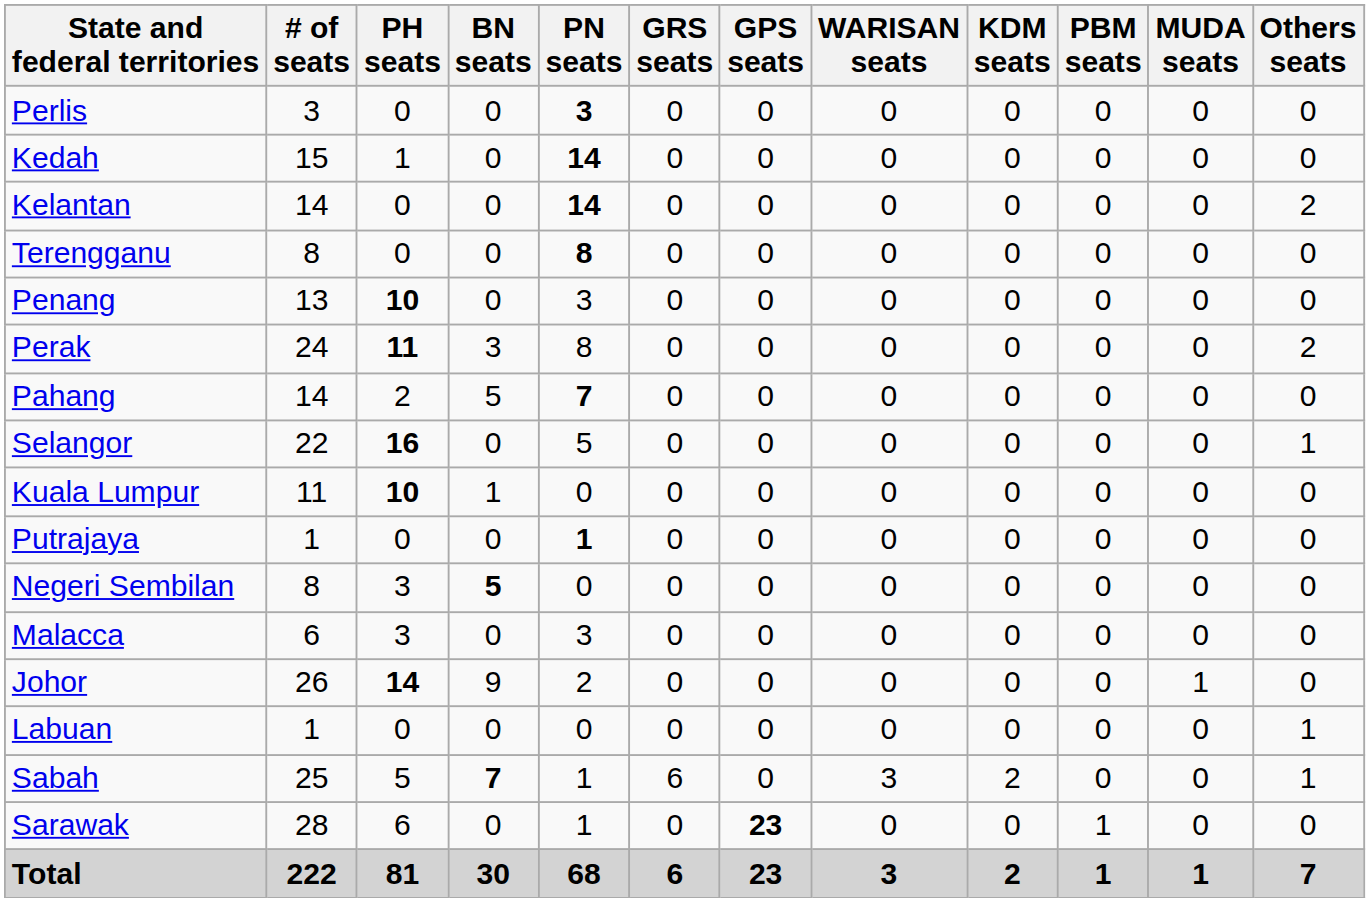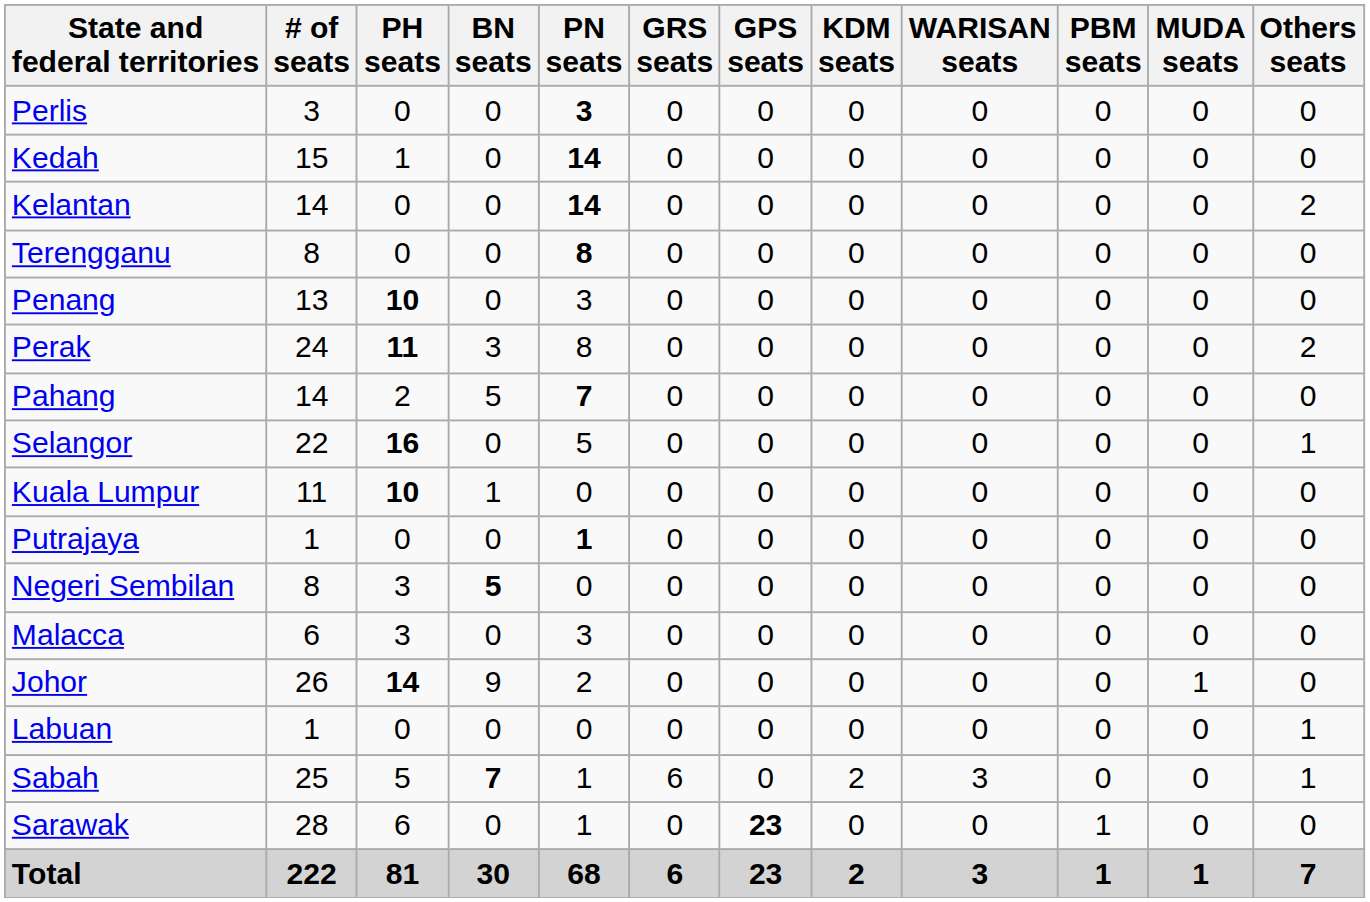columns swapped: (889, 45) <-> (1012, 45)
